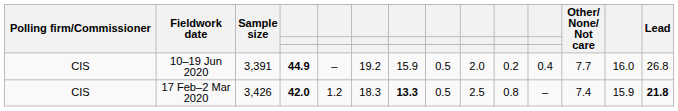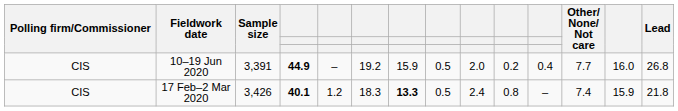(299, 93) 42.0 -> (299, 93) 40.1
(477, 93) 2.5 -> (477, 93) 2.4
(658, 93) bold -> (658, 93) normal
